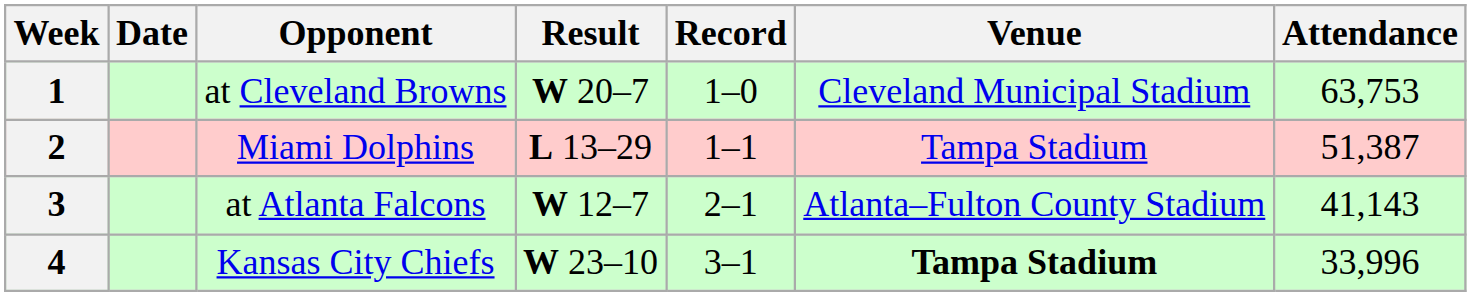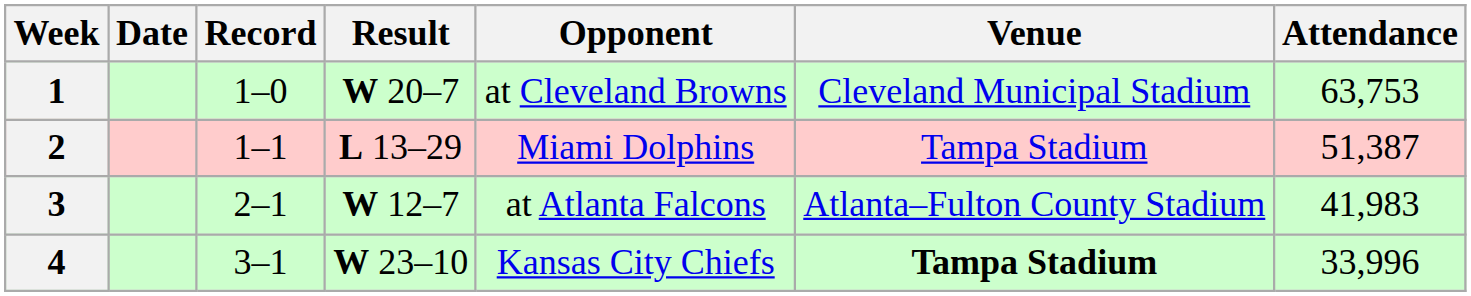columns swapped: (356, 33) <-> (731, 33)
(1370, 204) 41,143 -> (1370, 204) 41,983
